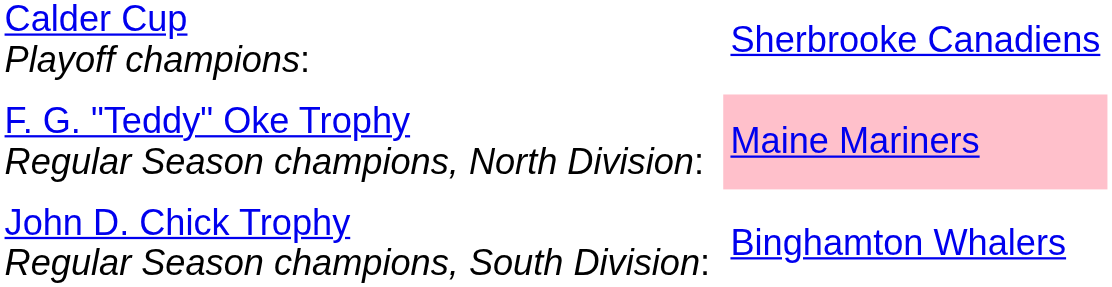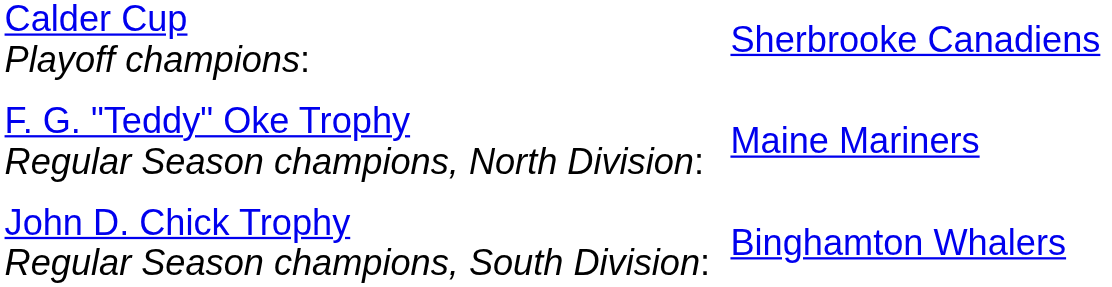(855, 141) pink background -> (855, 141) no background
